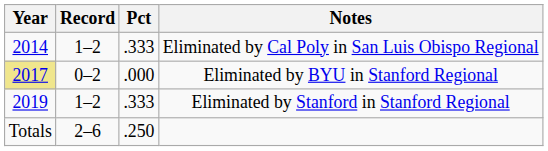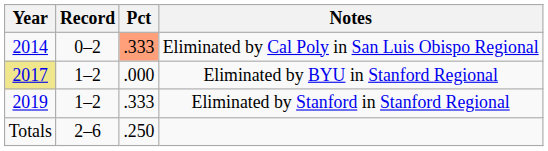(88, 46) 1–2 -> (88, 46) 0–2
(139, 46) no background -> (139, 46) lightsalmon background
(88, 74) 0–2 -> (88, 74) 1–2
